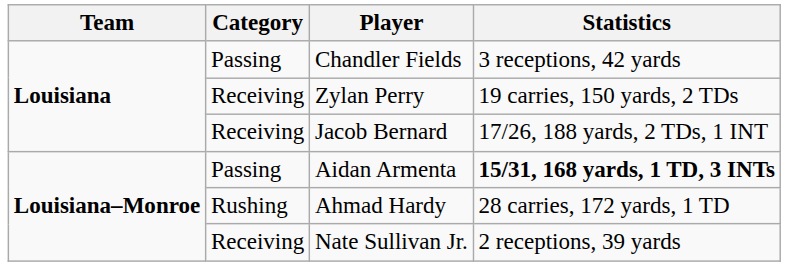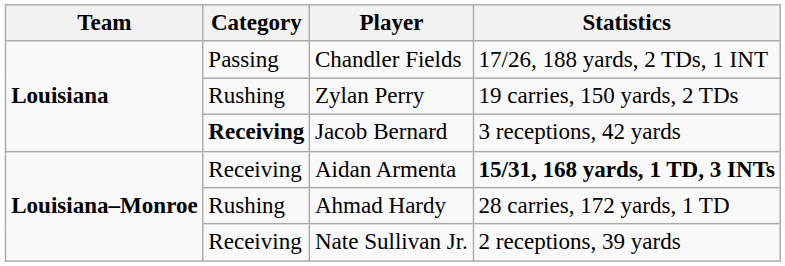(580, 59) 3 receptions, 42 yards -> (623, 59) 17/26, 188 yards, 2 TDs, 1 INT
(258, 95) Receiving -> (247, 95) Rushing
(258, 132) normal -> (256, 132) bold
(623, 132) 17/26, 188 yards, 2 TDs, 1 INT -> (580, 132) 3 receptions, 42 yards
(246, 168) Passing -> (255, 168) Receiving
